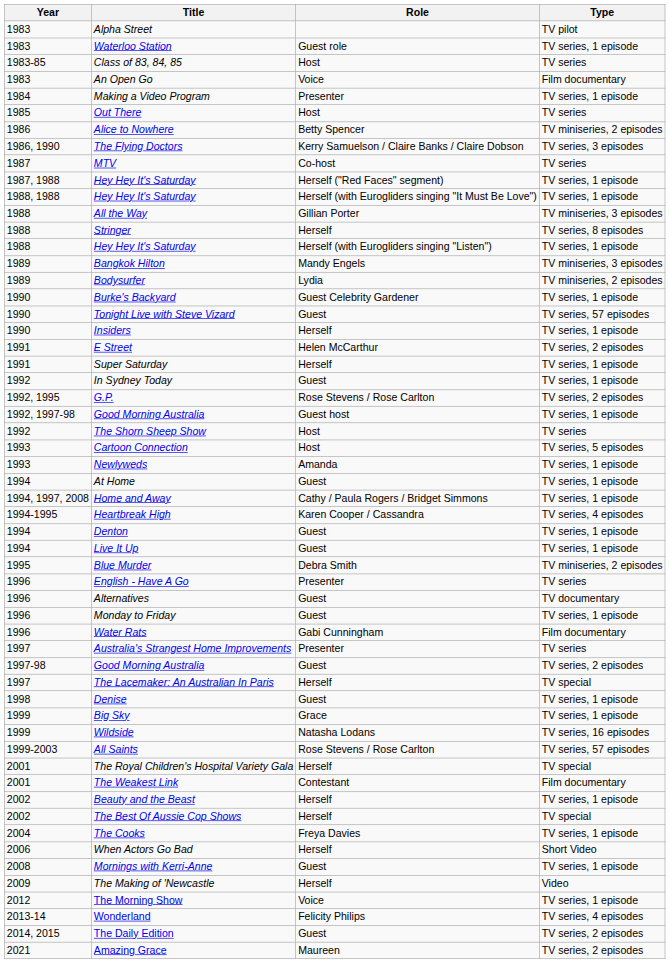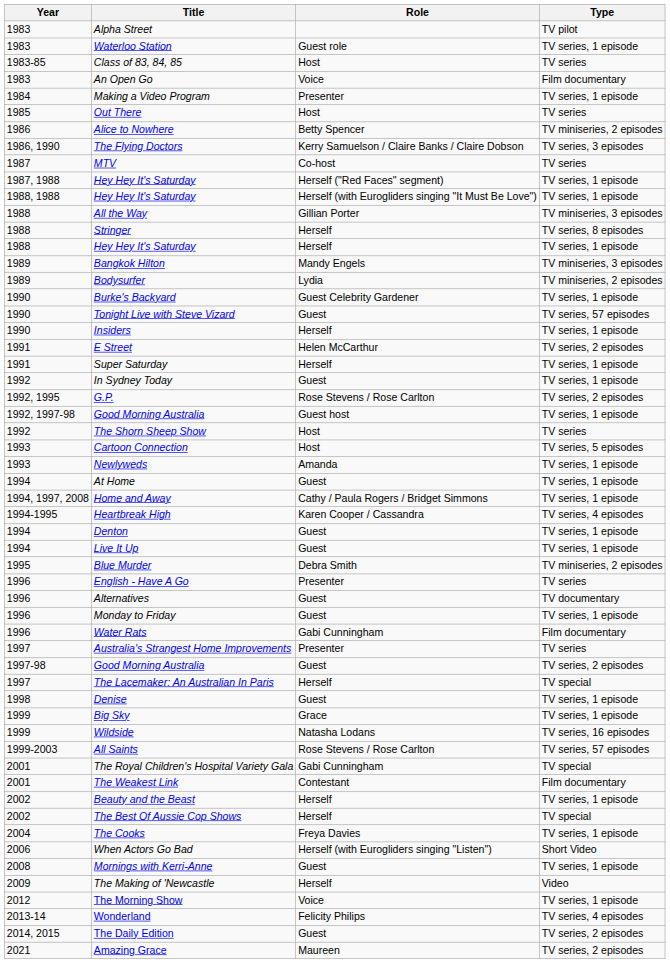(395, 247) Herself (with Eurogliders singing "Listen") -> (315, 247) Herself
(315, 766) Herself -> (341, 766) Gabi Cunningham
(315, 850) Herself -> (395, 850) Herself (with Eurogliders singing "Listen")
